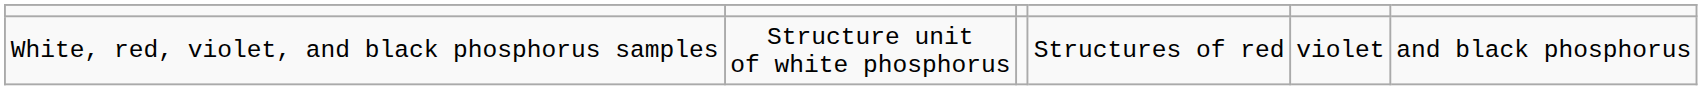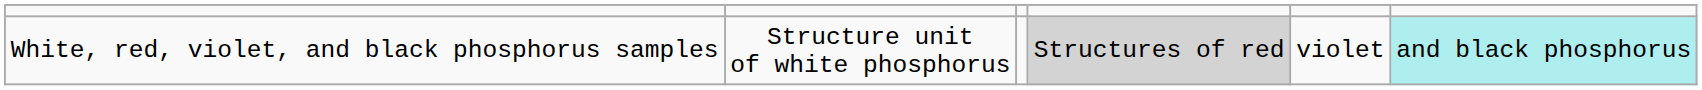(1159, 51) no background -> (1159, 51) lightgrey background
(1544, 51) no background -> (1544, 51) paleturquoise background
